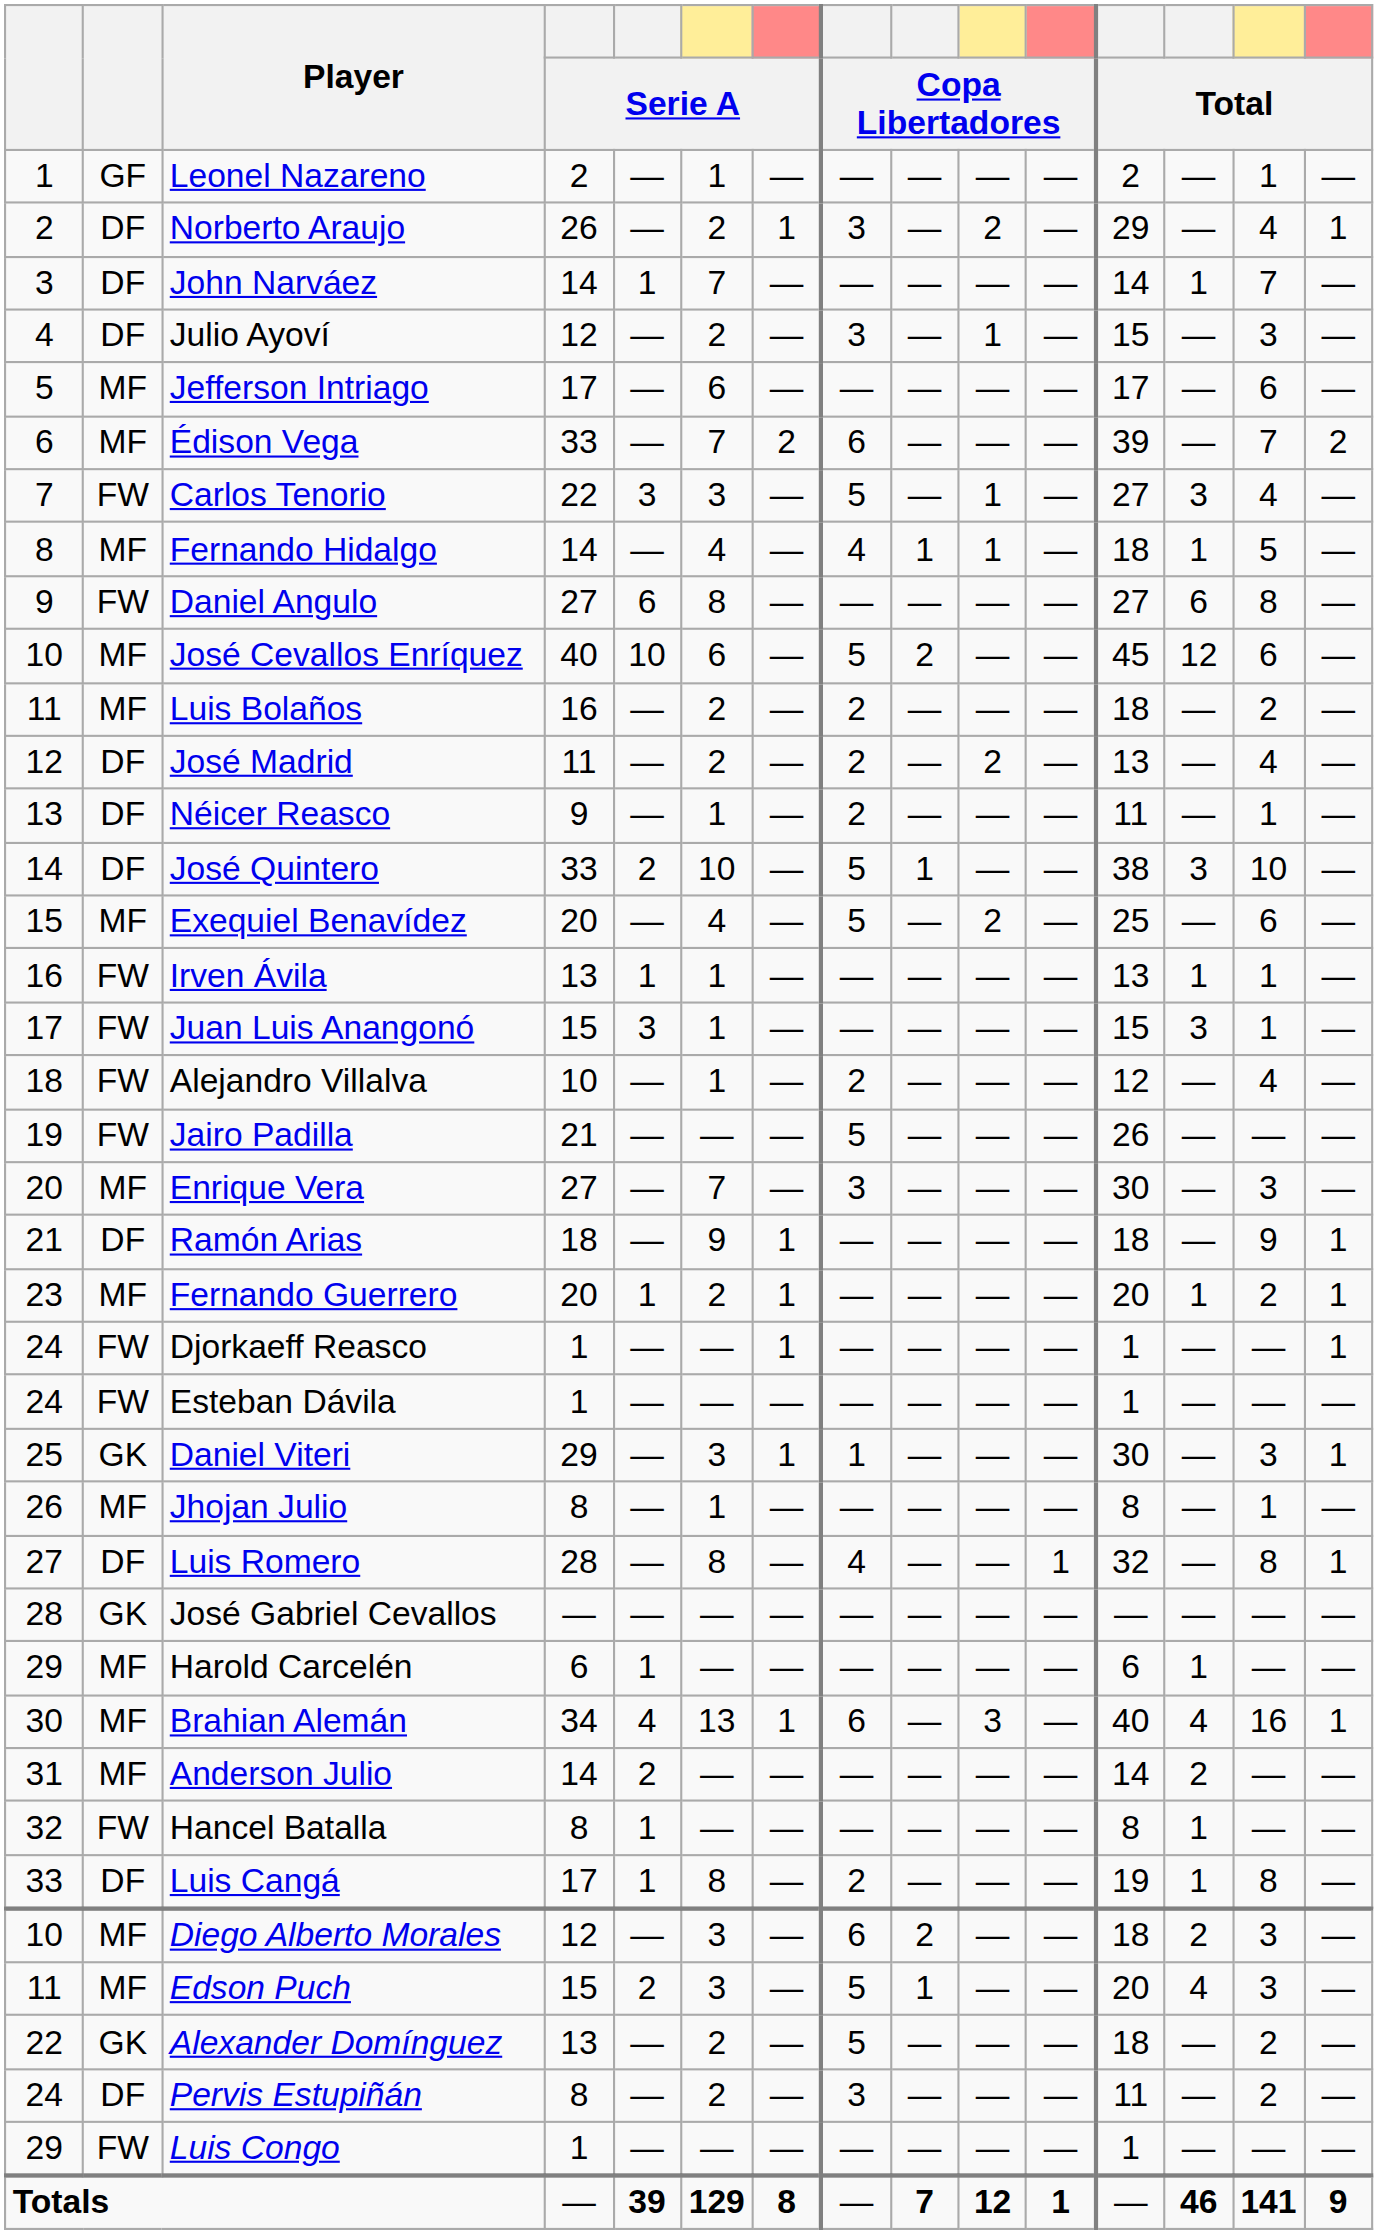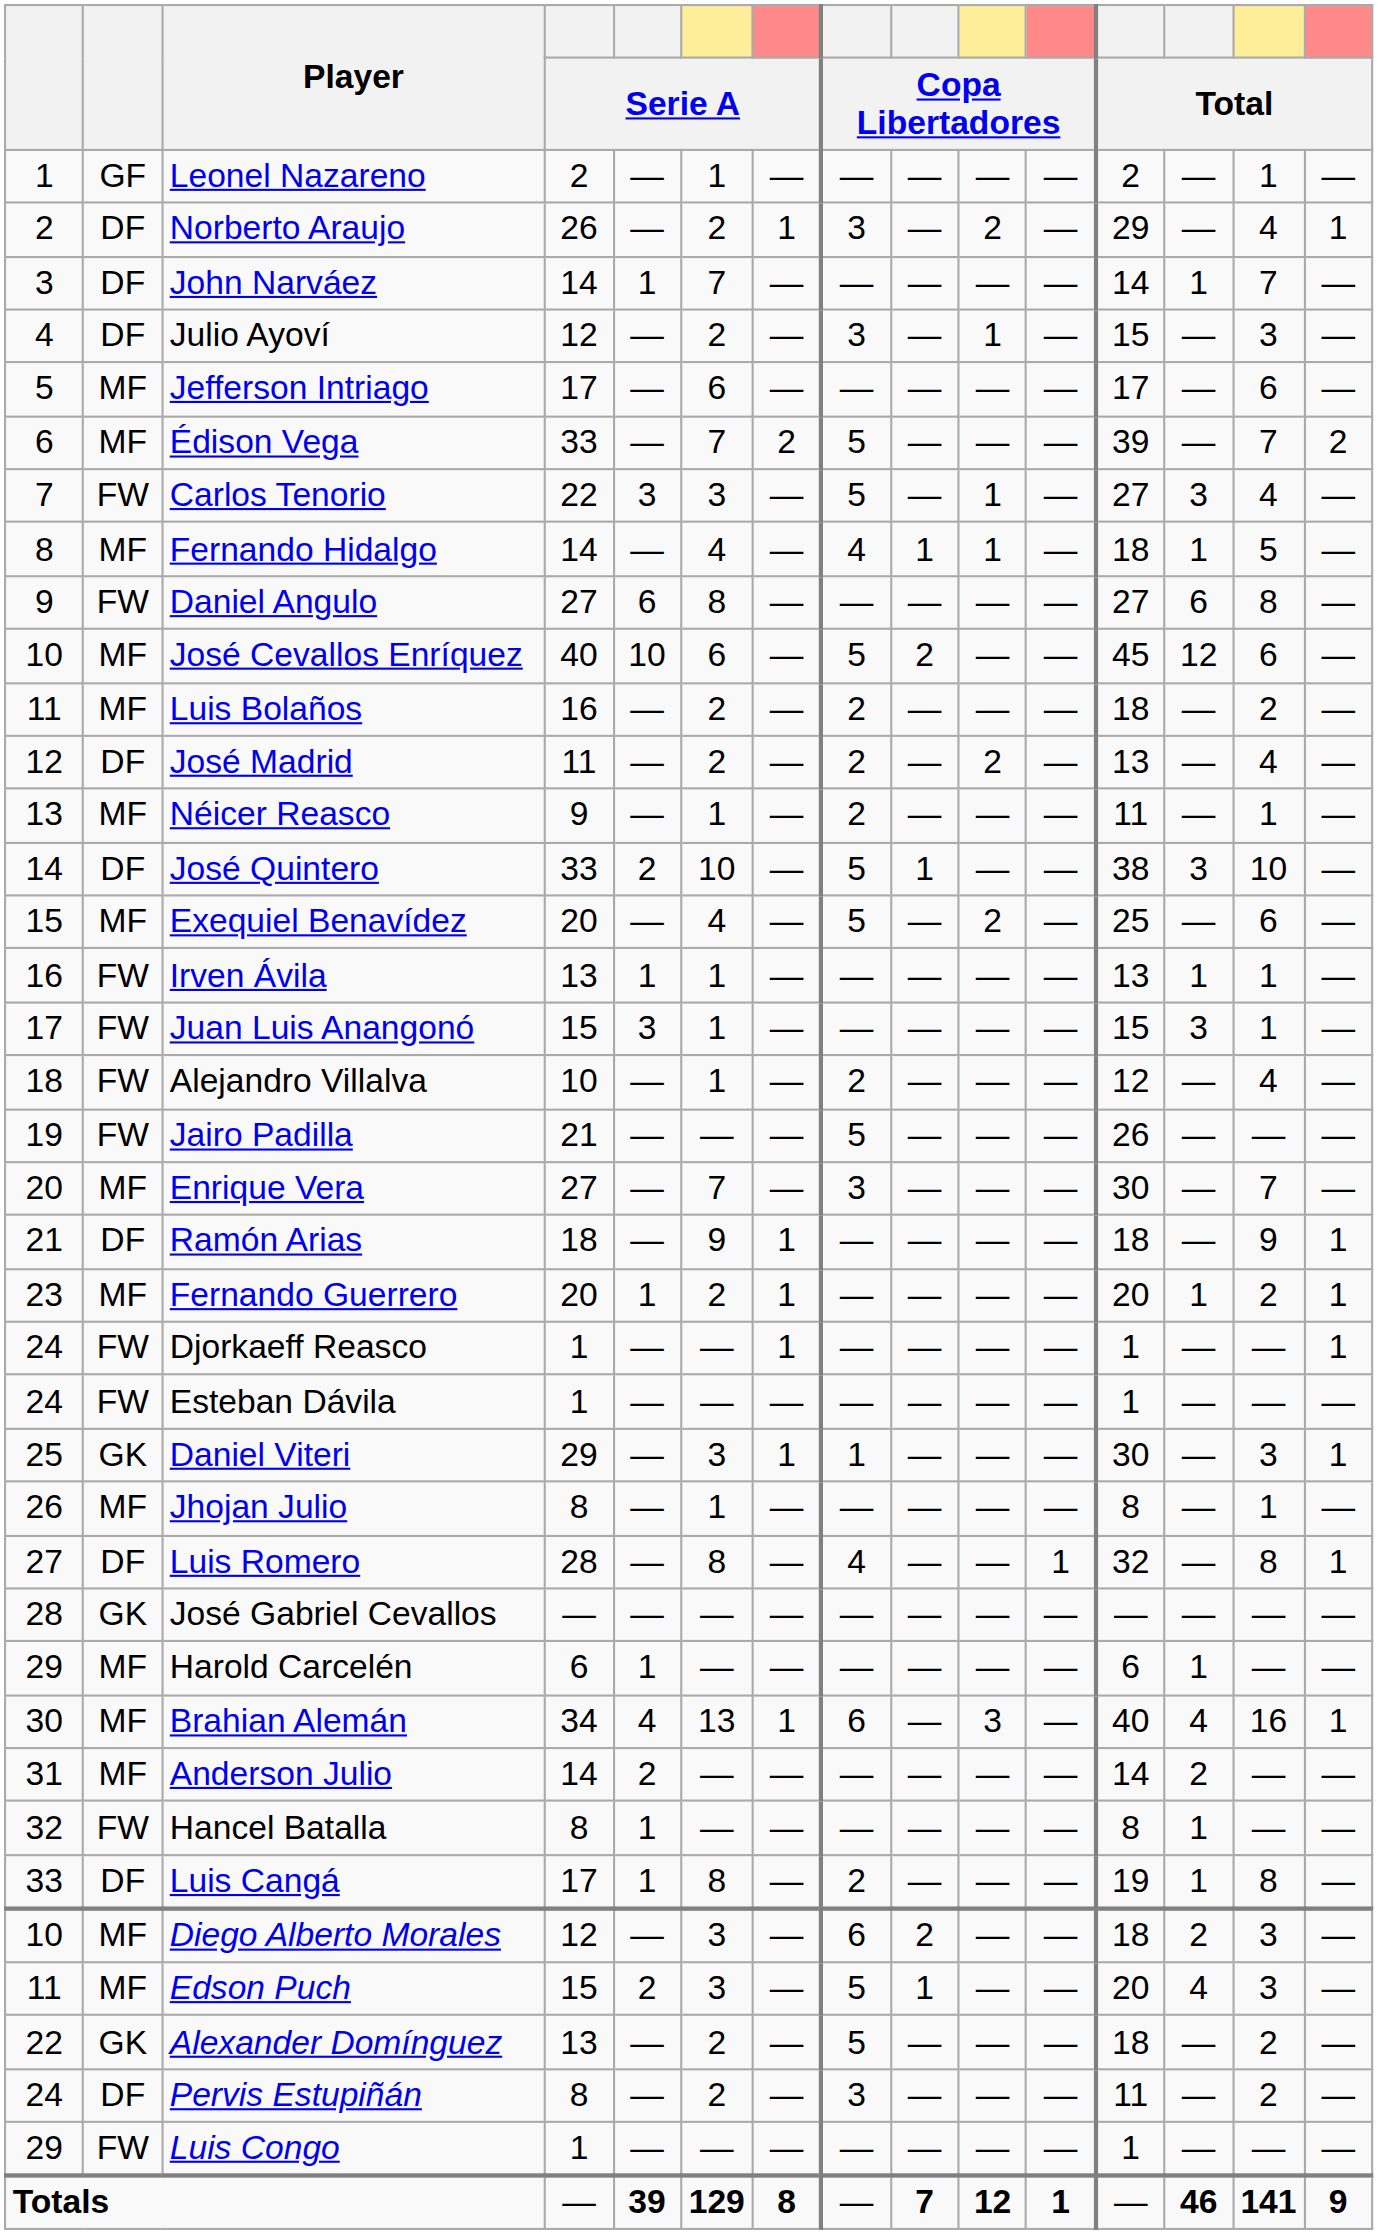(857, 441) 6 -> (857, 441) 5
(123, 814) DF -> (123, 814) MF
(1268, 1187) 3 -> (1268, 1187) 7
